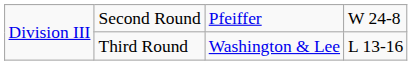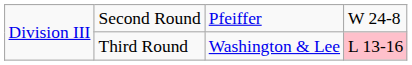(376, 45) no background -> (376, 45) pink background
